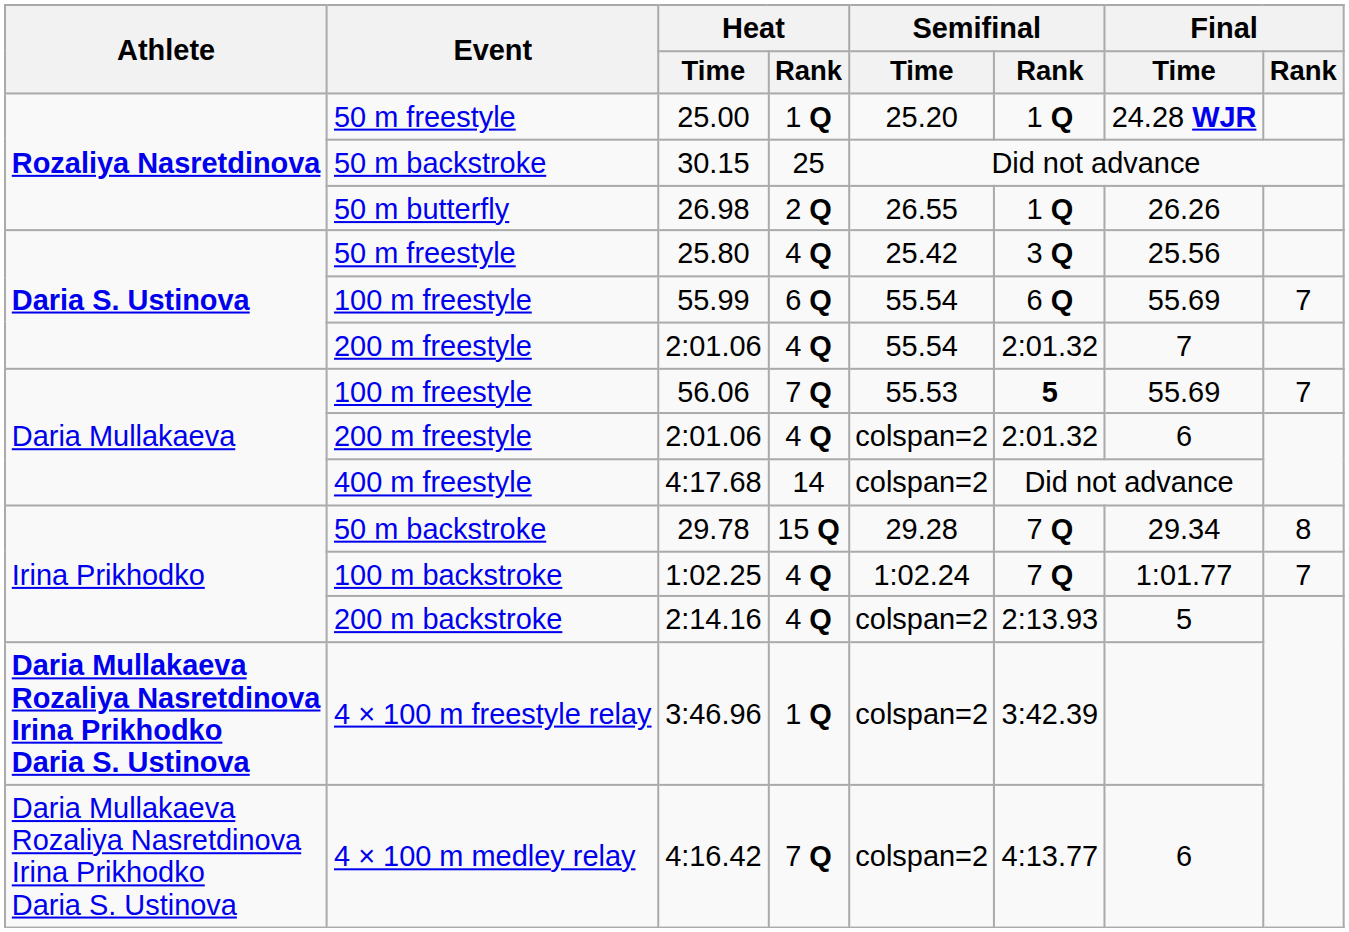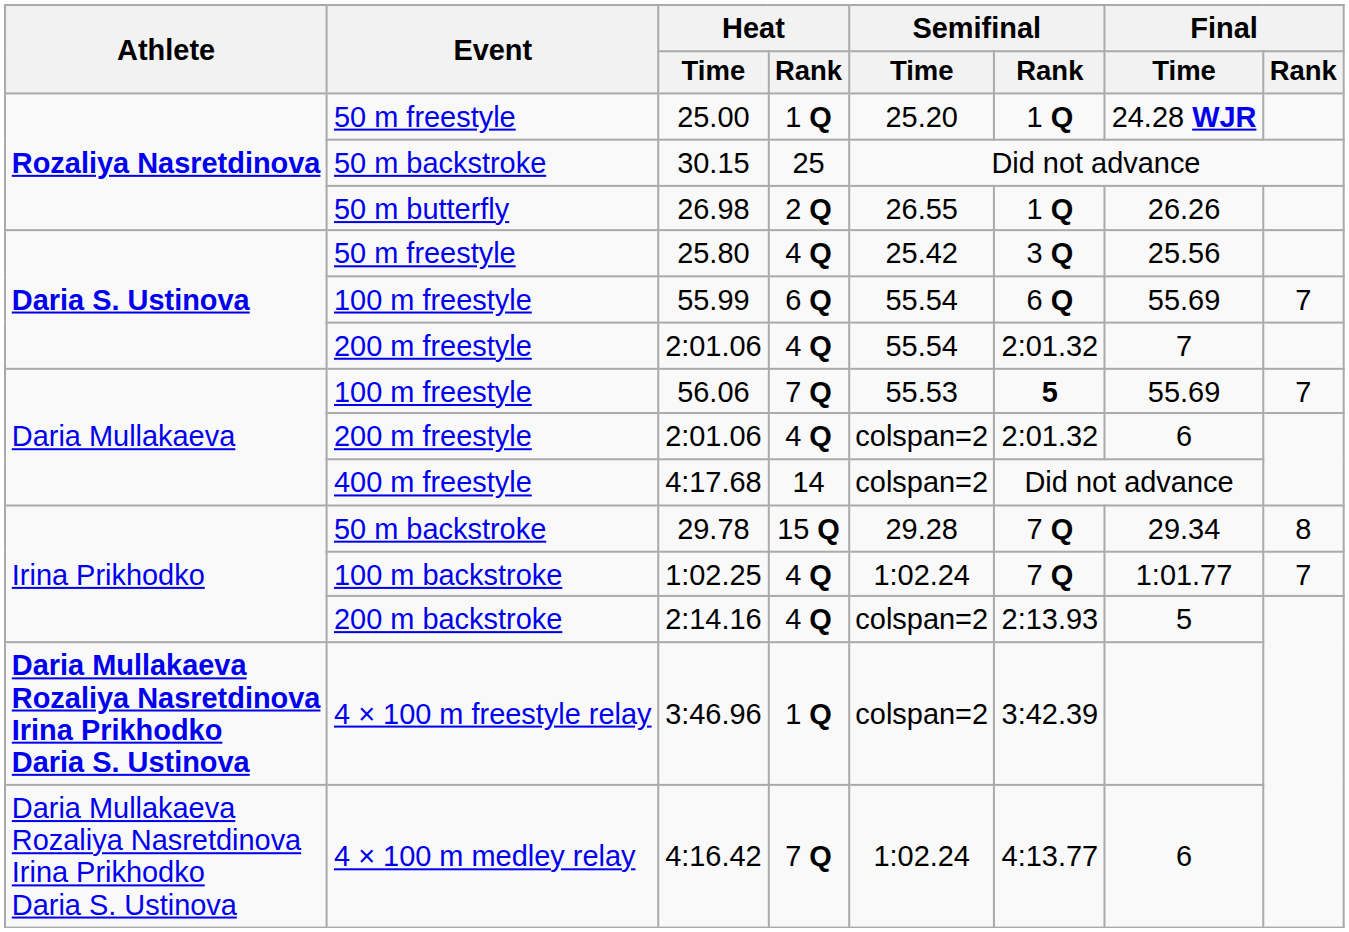(922, 856) colspan=2 -> (922, 856) 1:02.24
